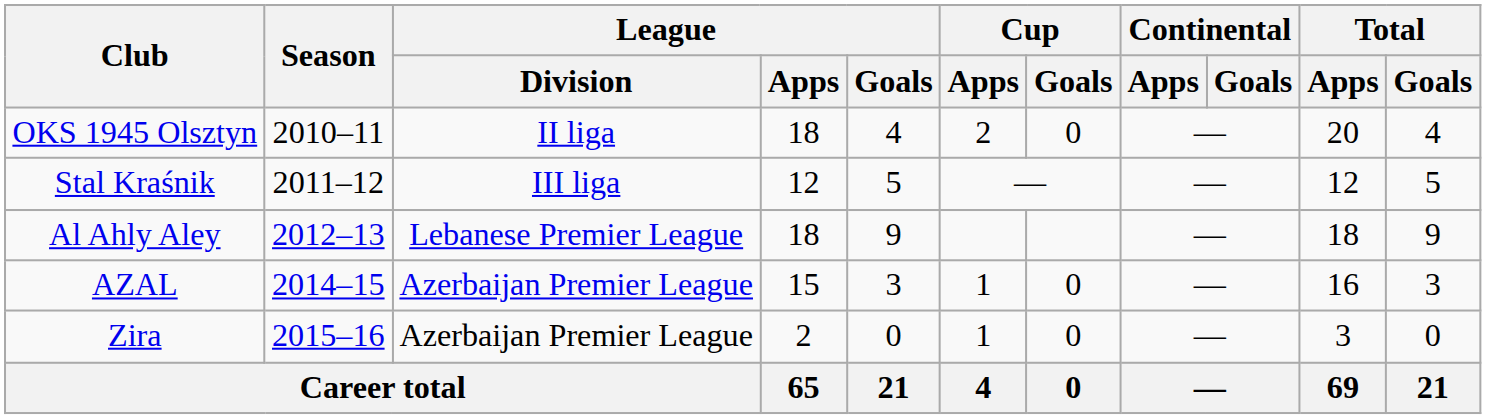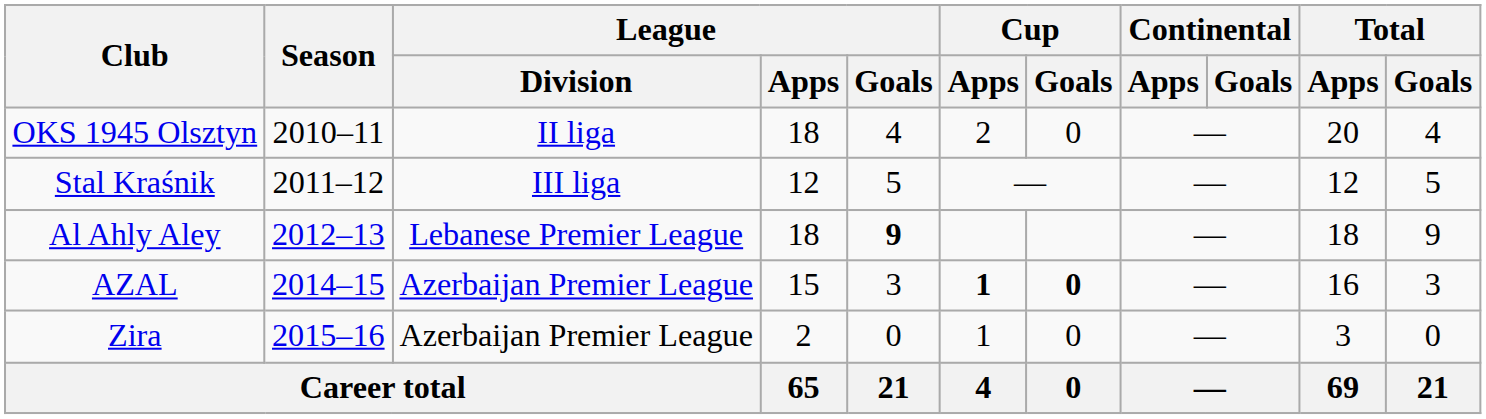(893, 234) normal -> (893, 234) bold
(983, 285) normal -> (983, 285) bold
(1073, 285) normal -> (1073, 285) bold
